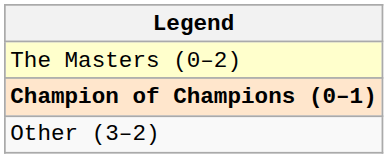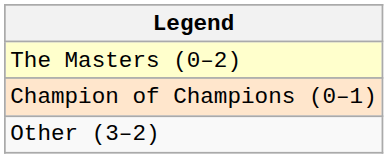(194, 97) bold -> (194, 97) normal
